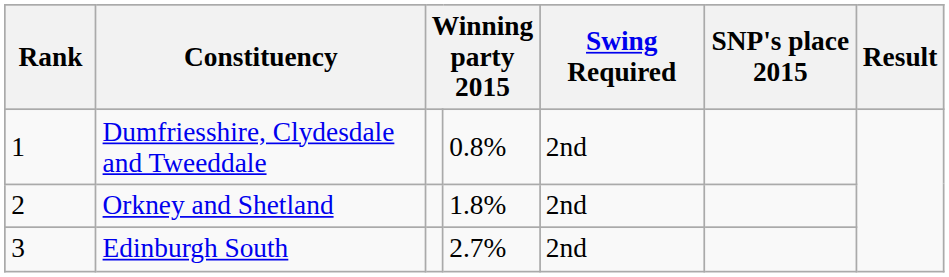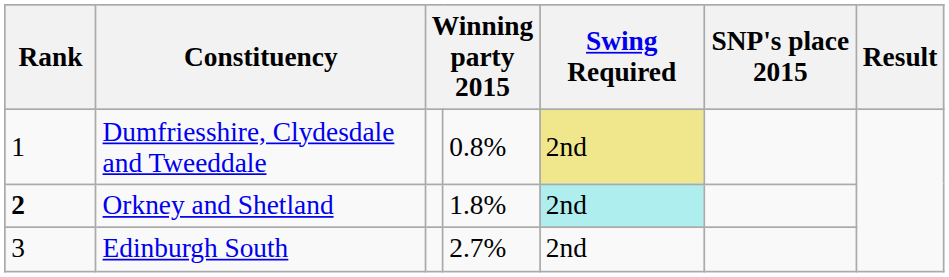(566, 146) no background -> (566, 146) khaki background
(18, 205) normal -> (18, 205) bold
(566, 205) no background -> (566, 205) paleturquoise background
